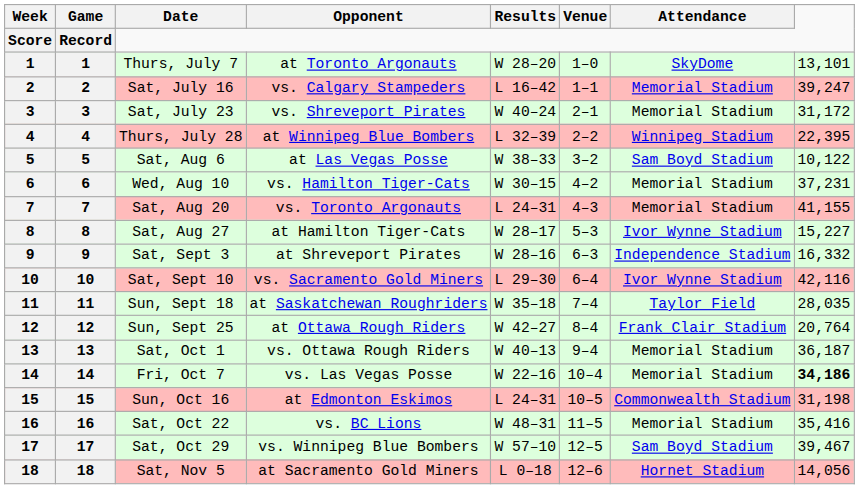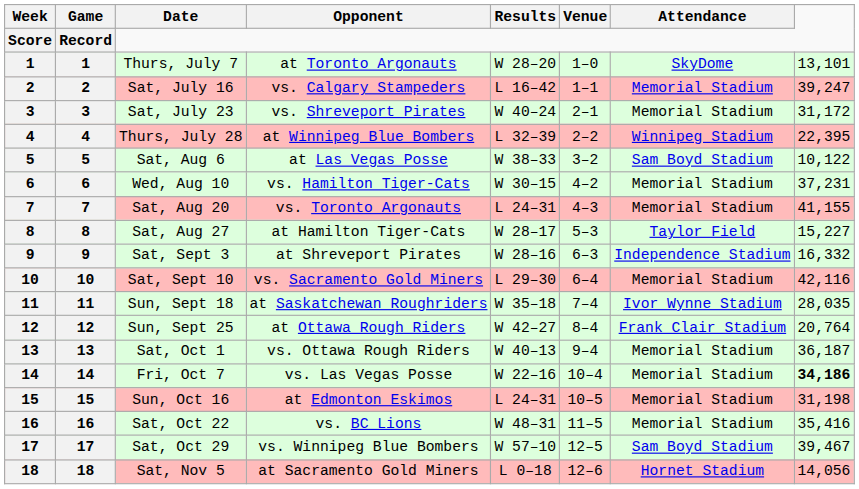(702, 232) Ivor Wynne Stadium -> (702, 232) Taylor Field
(702, 280) Ivor Wynne Stadium -> (702, 280) Memorial Stadium
(702, 304) Taylor Field -> (702, 304) Ivor Wynne Stadium
(702, 400) Commonwealth Stadium -> (702, 400) Memorial Stadium
